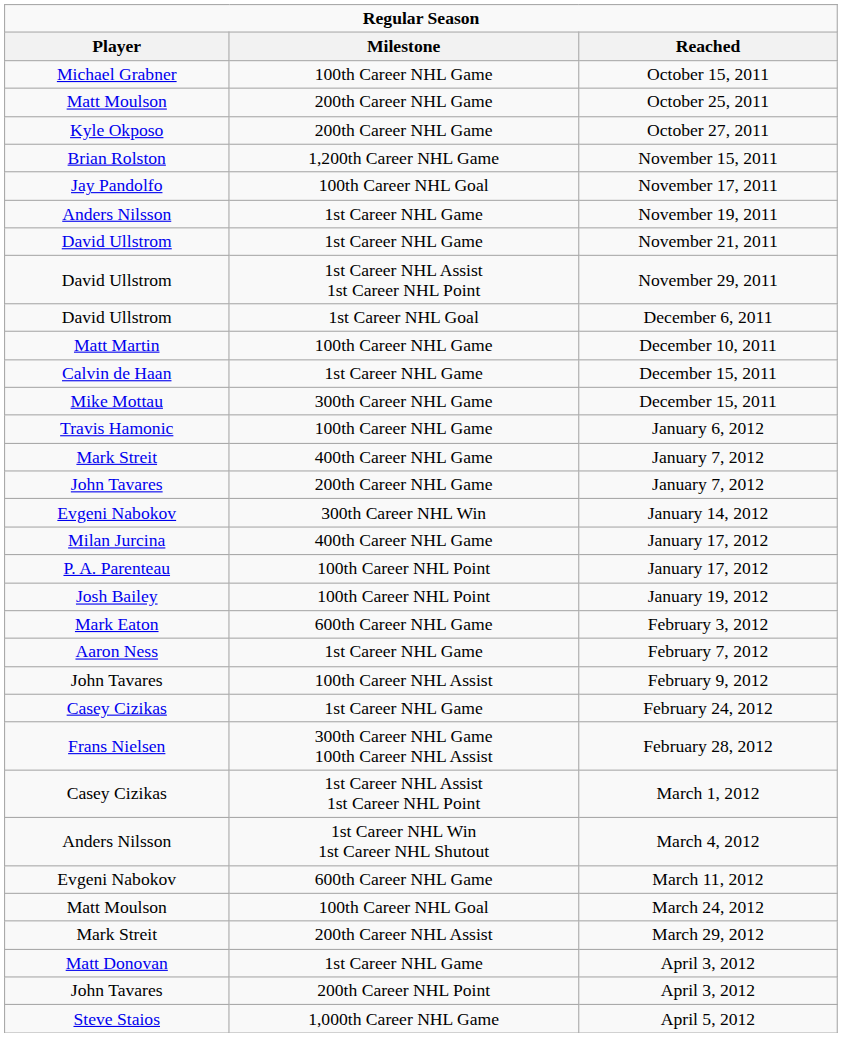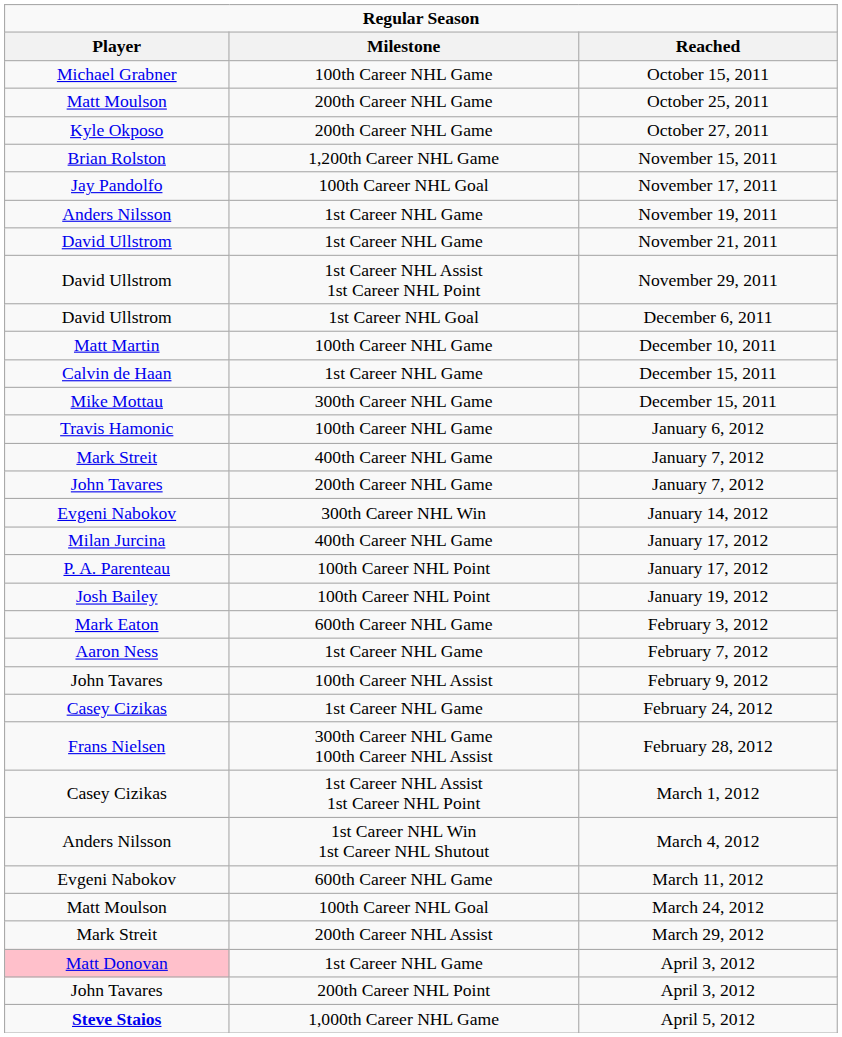(117, 962) no background -> (117, 962) pink background
(117, 1018) normal -> (117, 1018) bold
